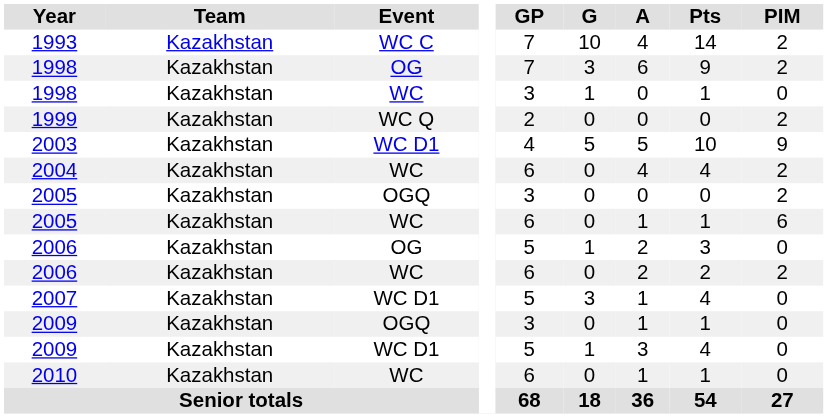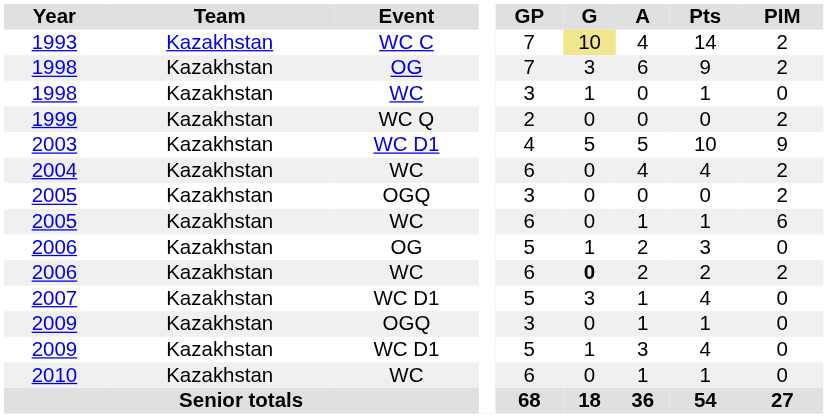(590, 42) no background -> (590, 42) khaki background
(590, 272) normal -> (590, 272) bold
